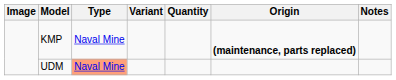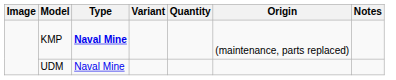(99, 39) normal -> (101, 39) bold
(284, 51) bold -> (282, 51) normal
(99, 67) lightsalmon background -> (99, 67) no background
